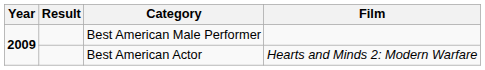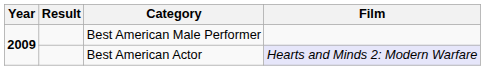(372, 55) no background -> (372, 55) lavender background
